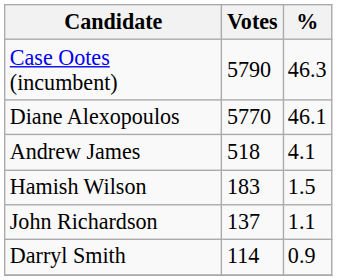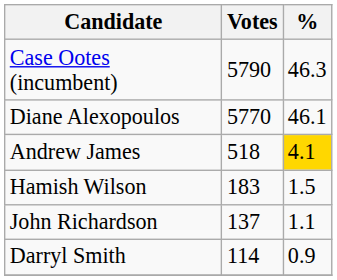(302, 151) no background -> (302, 151) gold background
